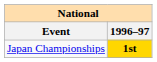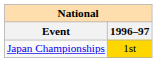(130, 48) bold -> (130, 48) normal
